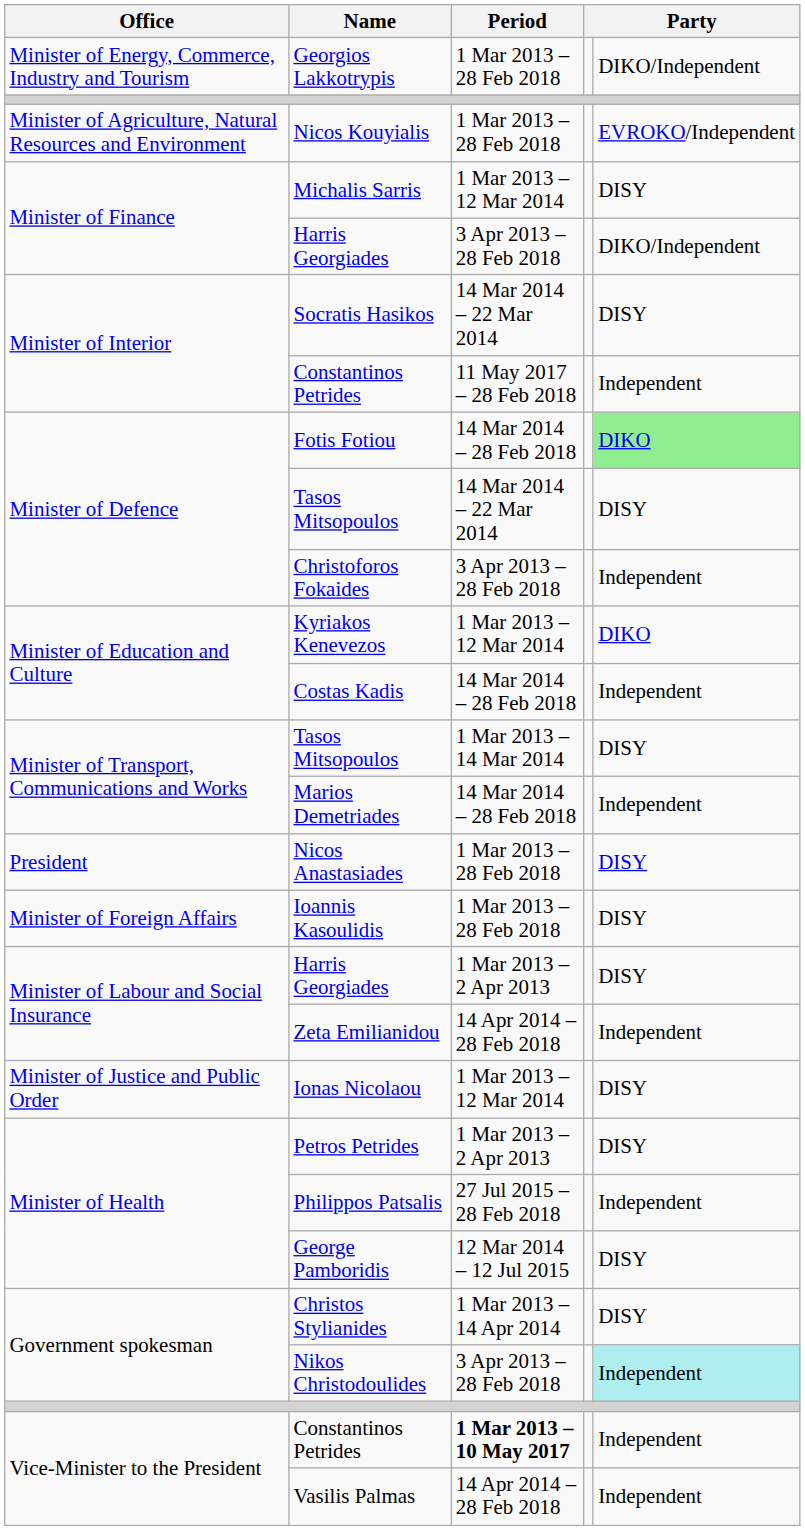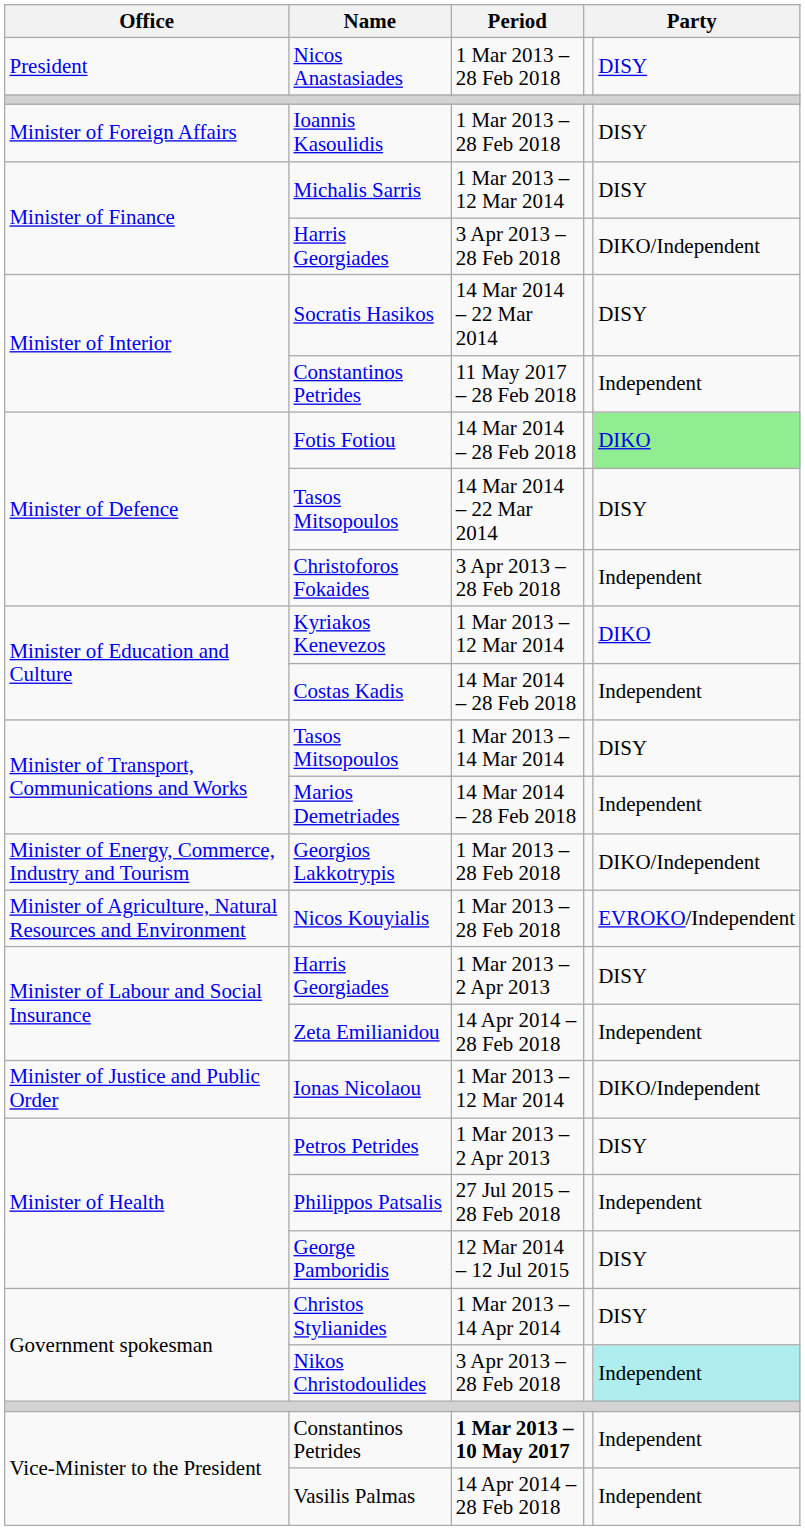rows swapped: (48, 861) <-> (142, 66)
rows swapped: (123, 918) <-> (143, 132)
(623, 1088) DISY -> (679, 1088) DIKO/Independent
